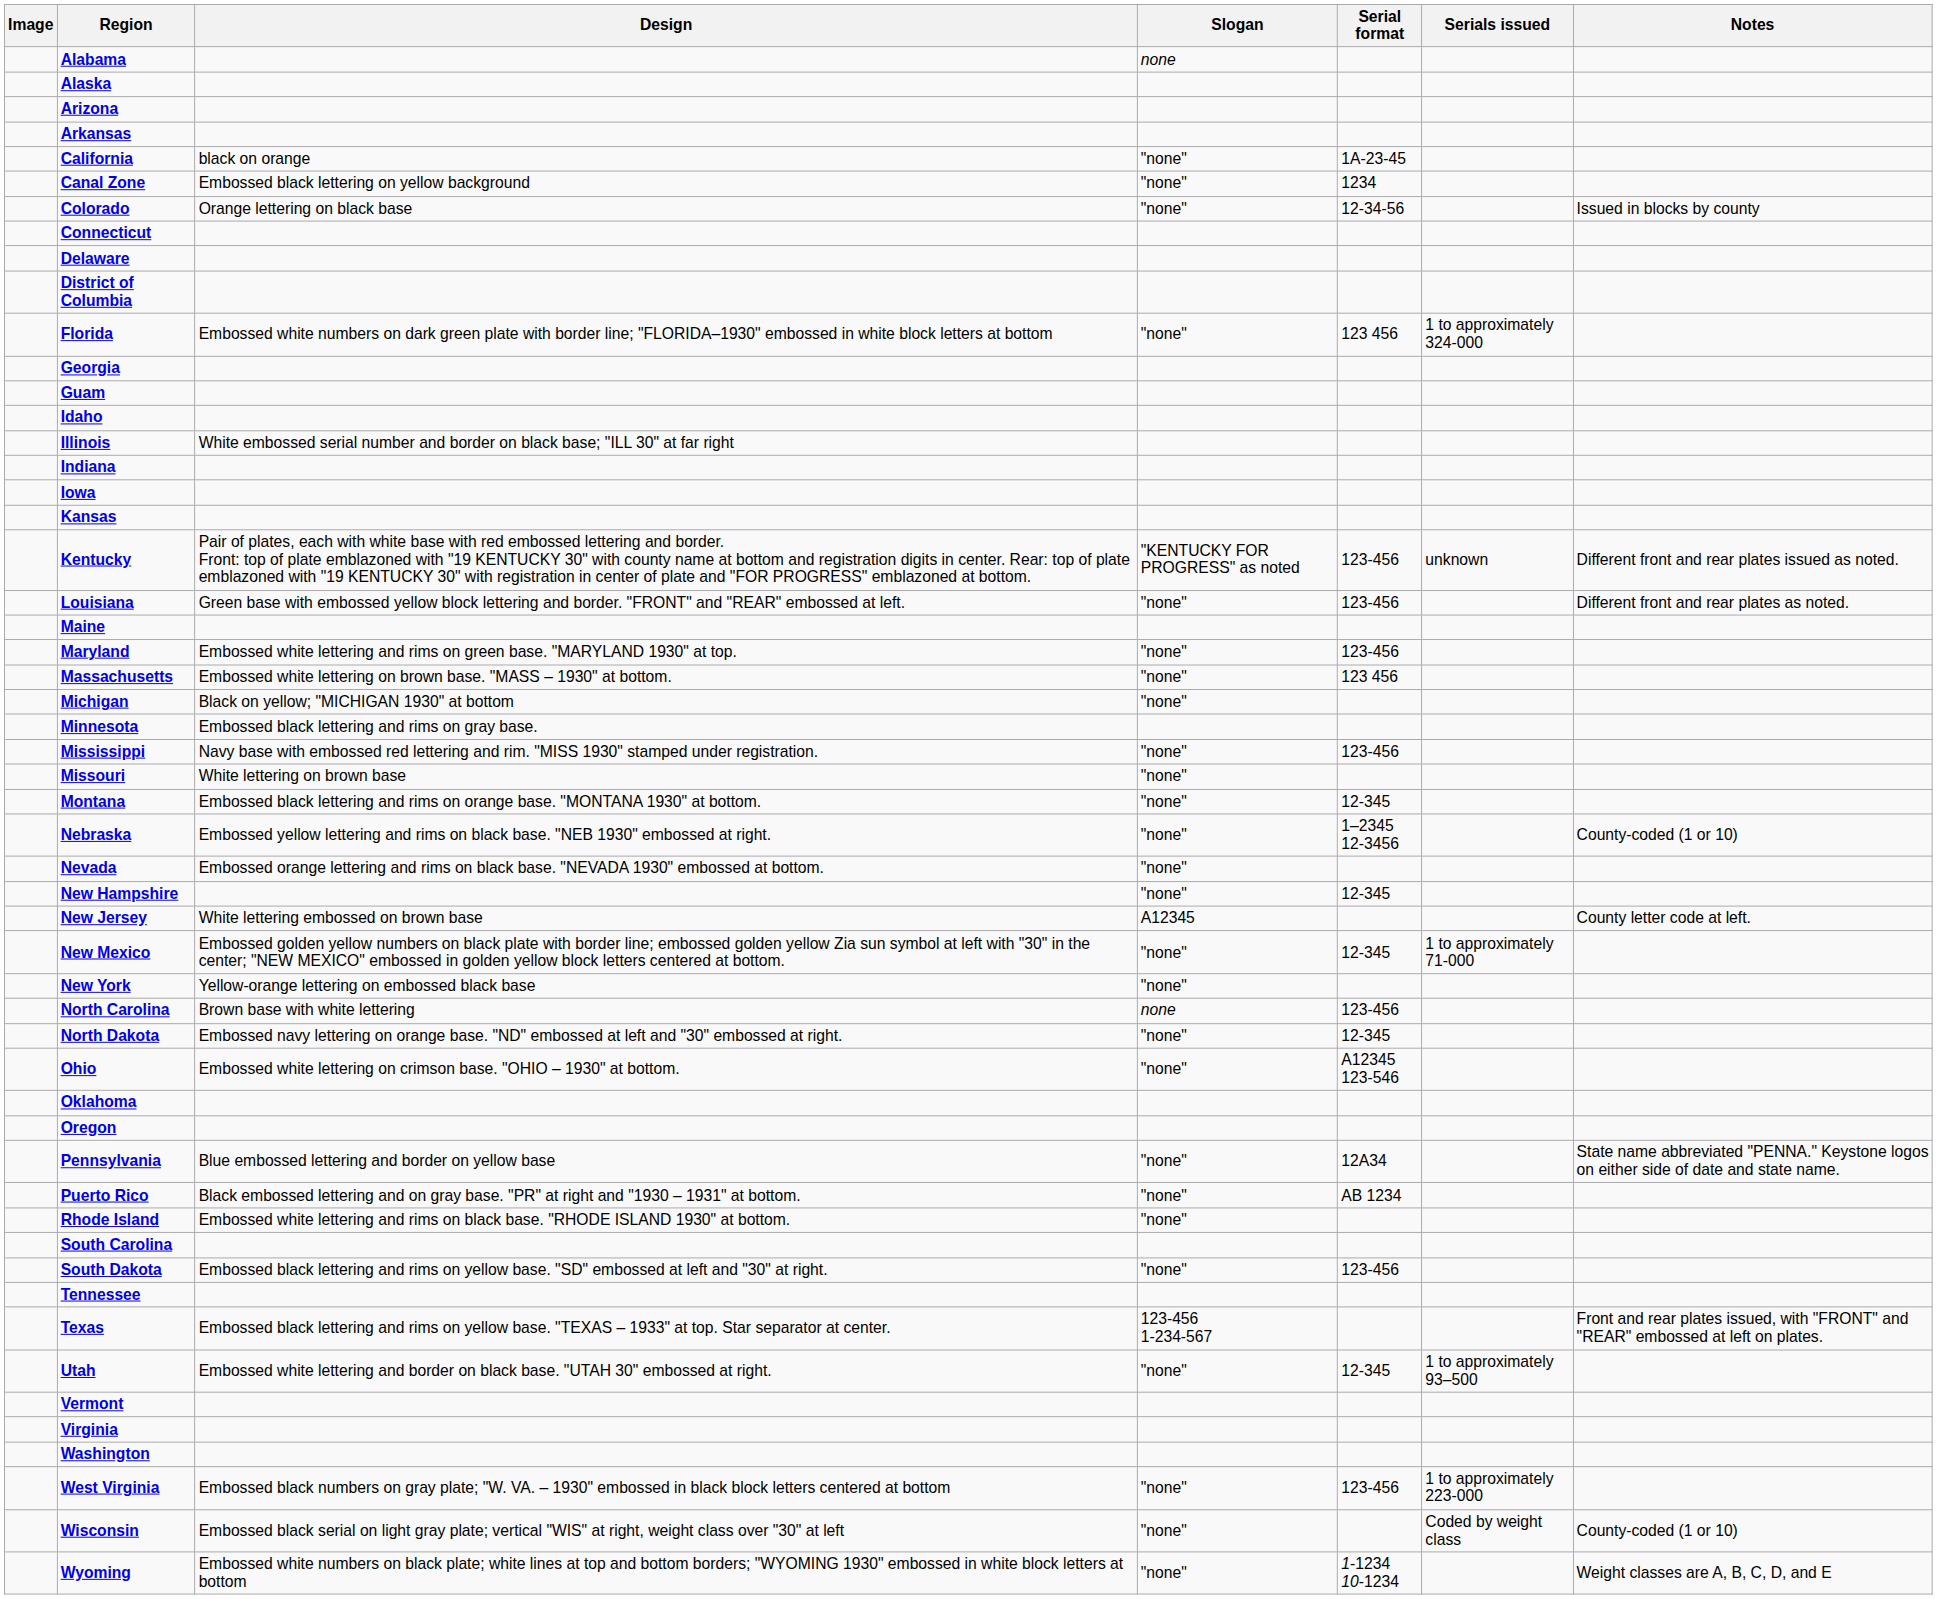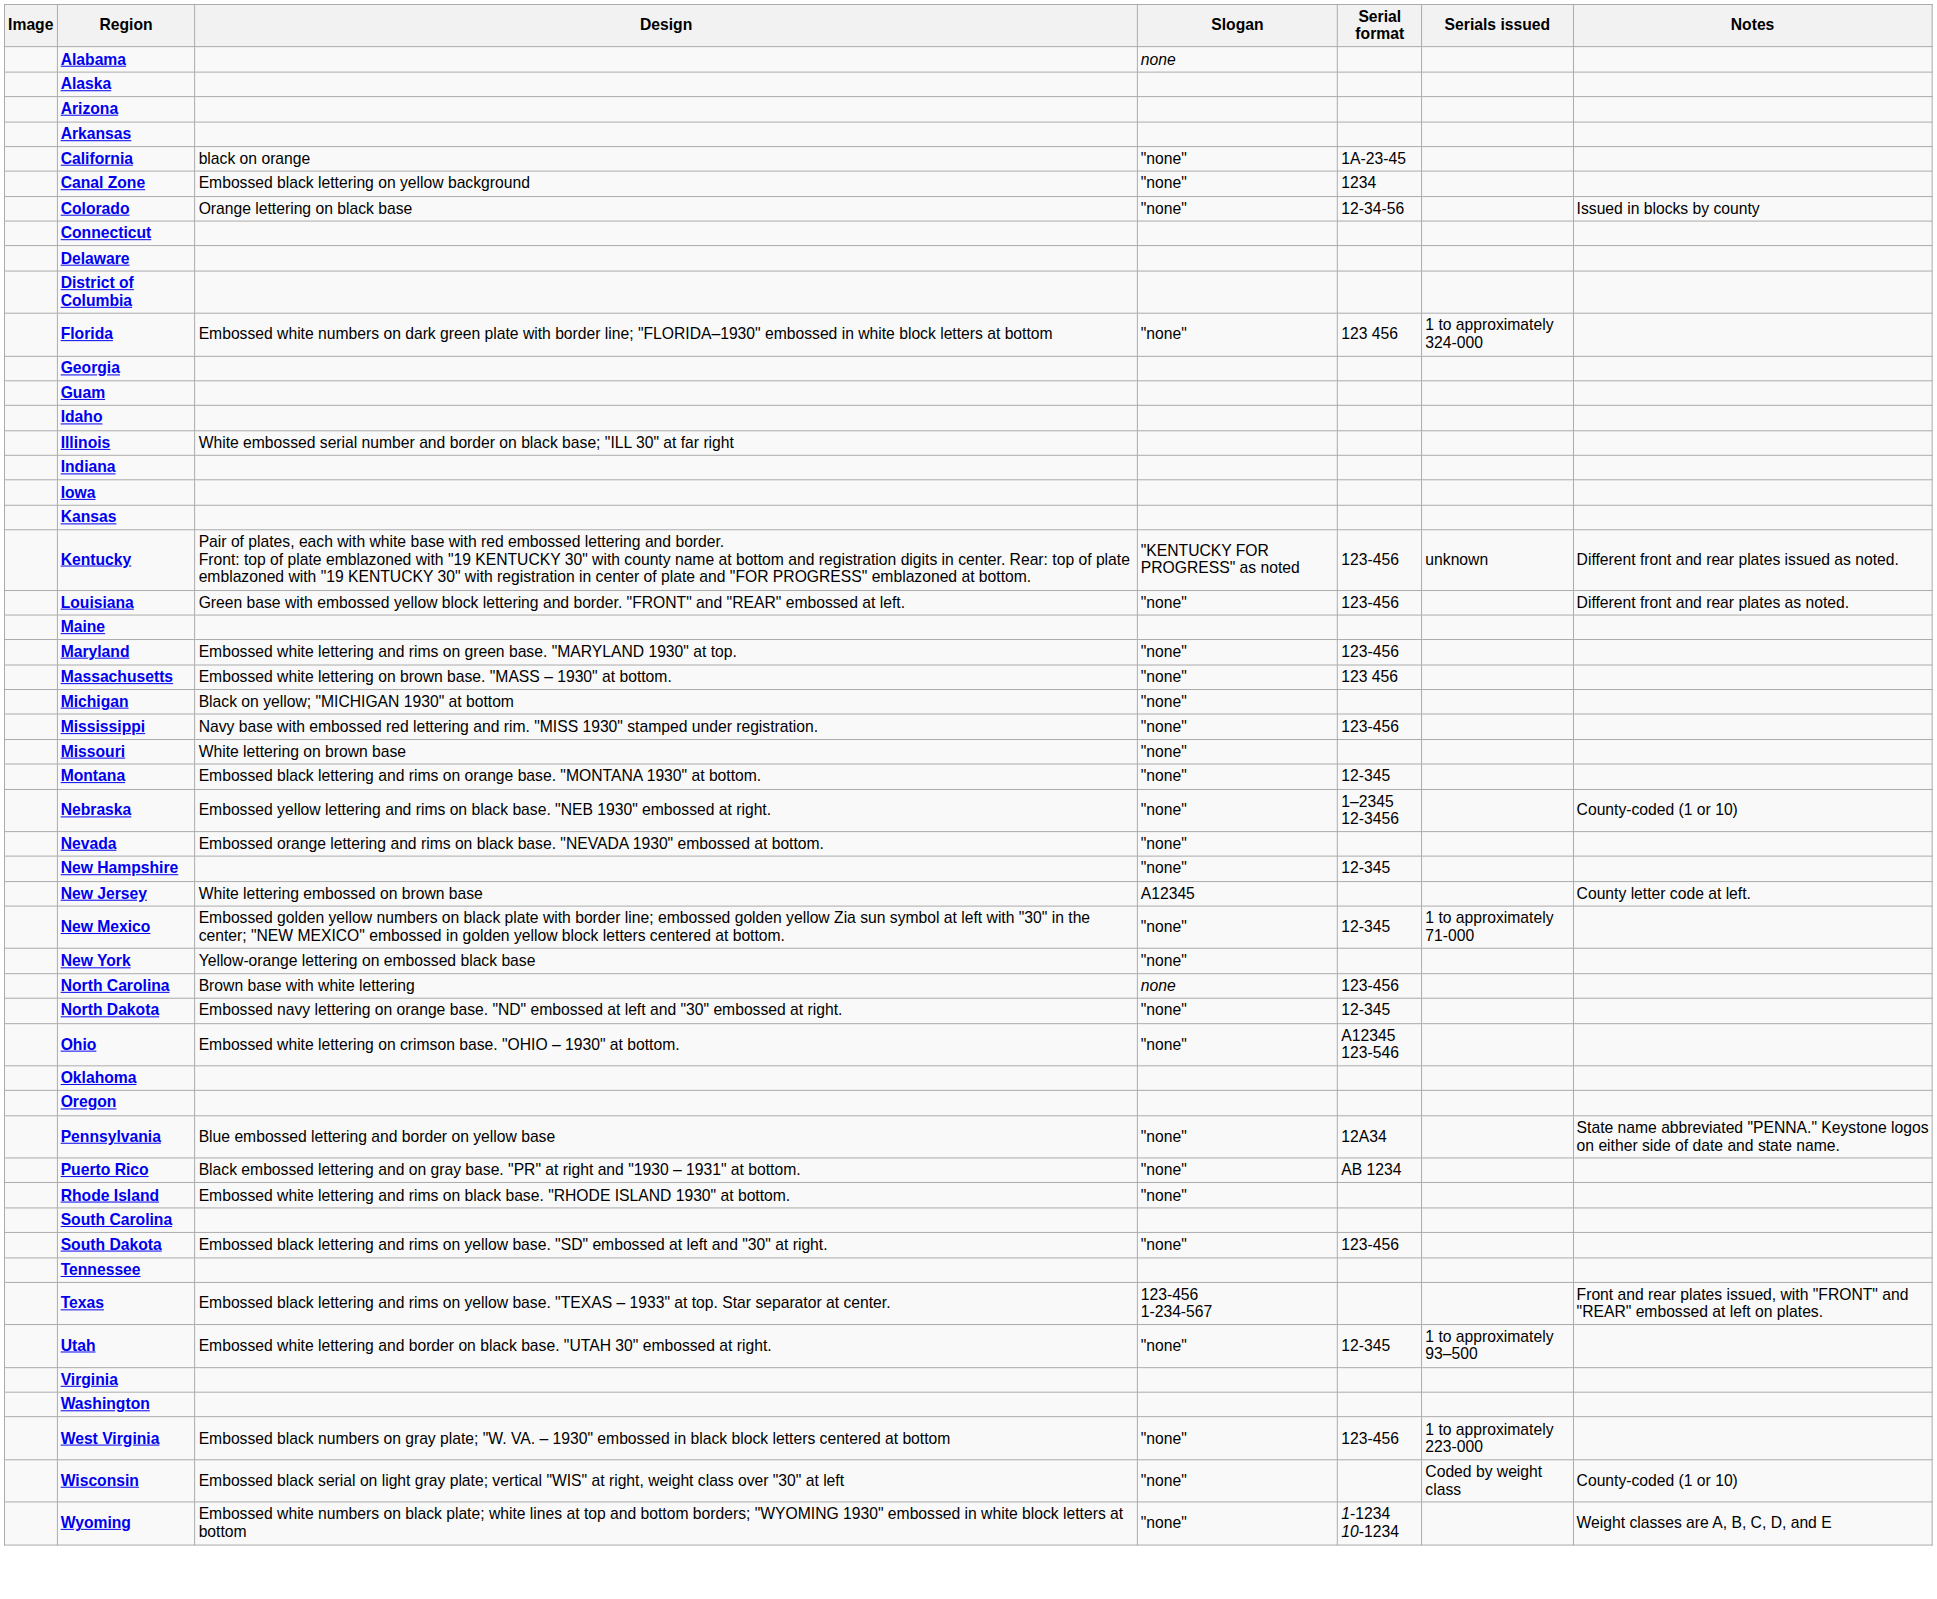- row: (99, 726)
- row: (92, 1404)
